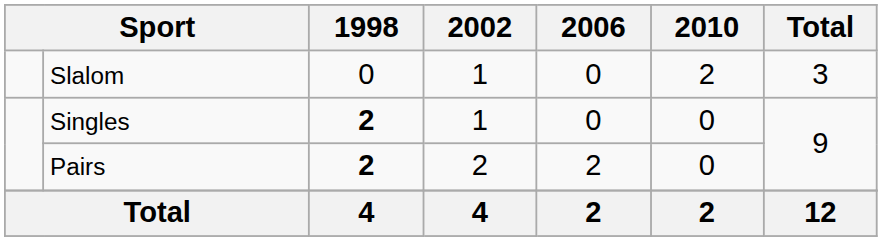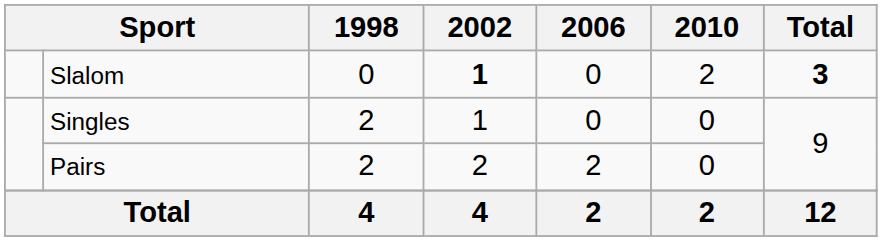(480, 73) normal -> (480, 73) bold
(820, 73) normal -> (820, 73) bold
(366, 119) bold -> (366, 119) normal
(366, 166) bold -> (366, 166) normal
